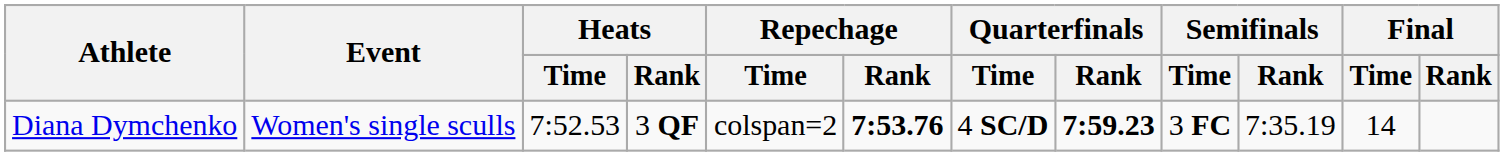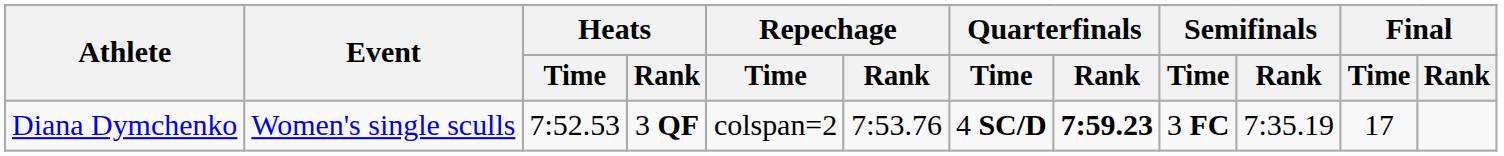(897, 125) bold -> (897, 125) normal
(1381, 125) 14 -> (1379, 125) 17
